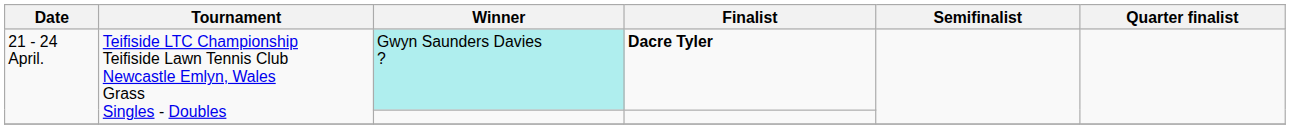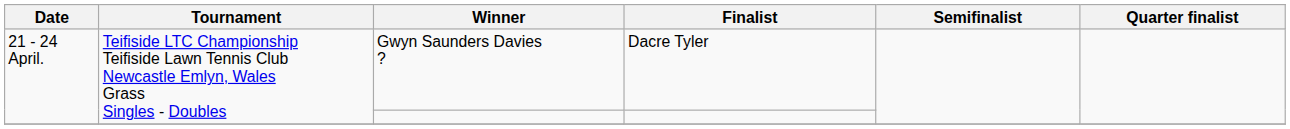(459, 50) paleturquoise background -> (459, 50) no background
(670, 41) bold -> (668, 41) normal
